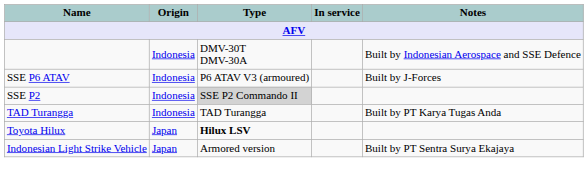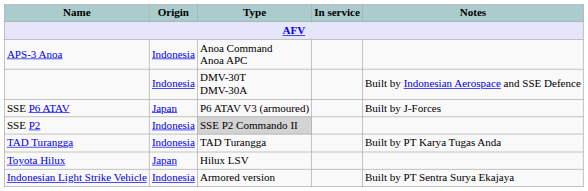+ row: (35, 54)
(173, 78) Indonesia -> (164, 108) Japan
(225, 130) bold -> (224, 160) normal
(164, 148) Japan -> (173, 178) Indonesia
